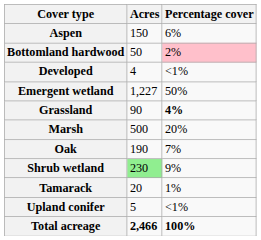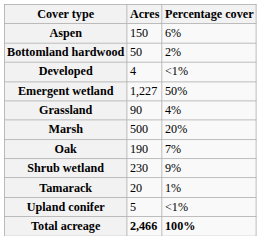(173, 52) pink background -> (173, 52) no background
(174, 110) bold -> (173, 110) normal
(139, 168) lightgreen background -> (139, 168) no background
